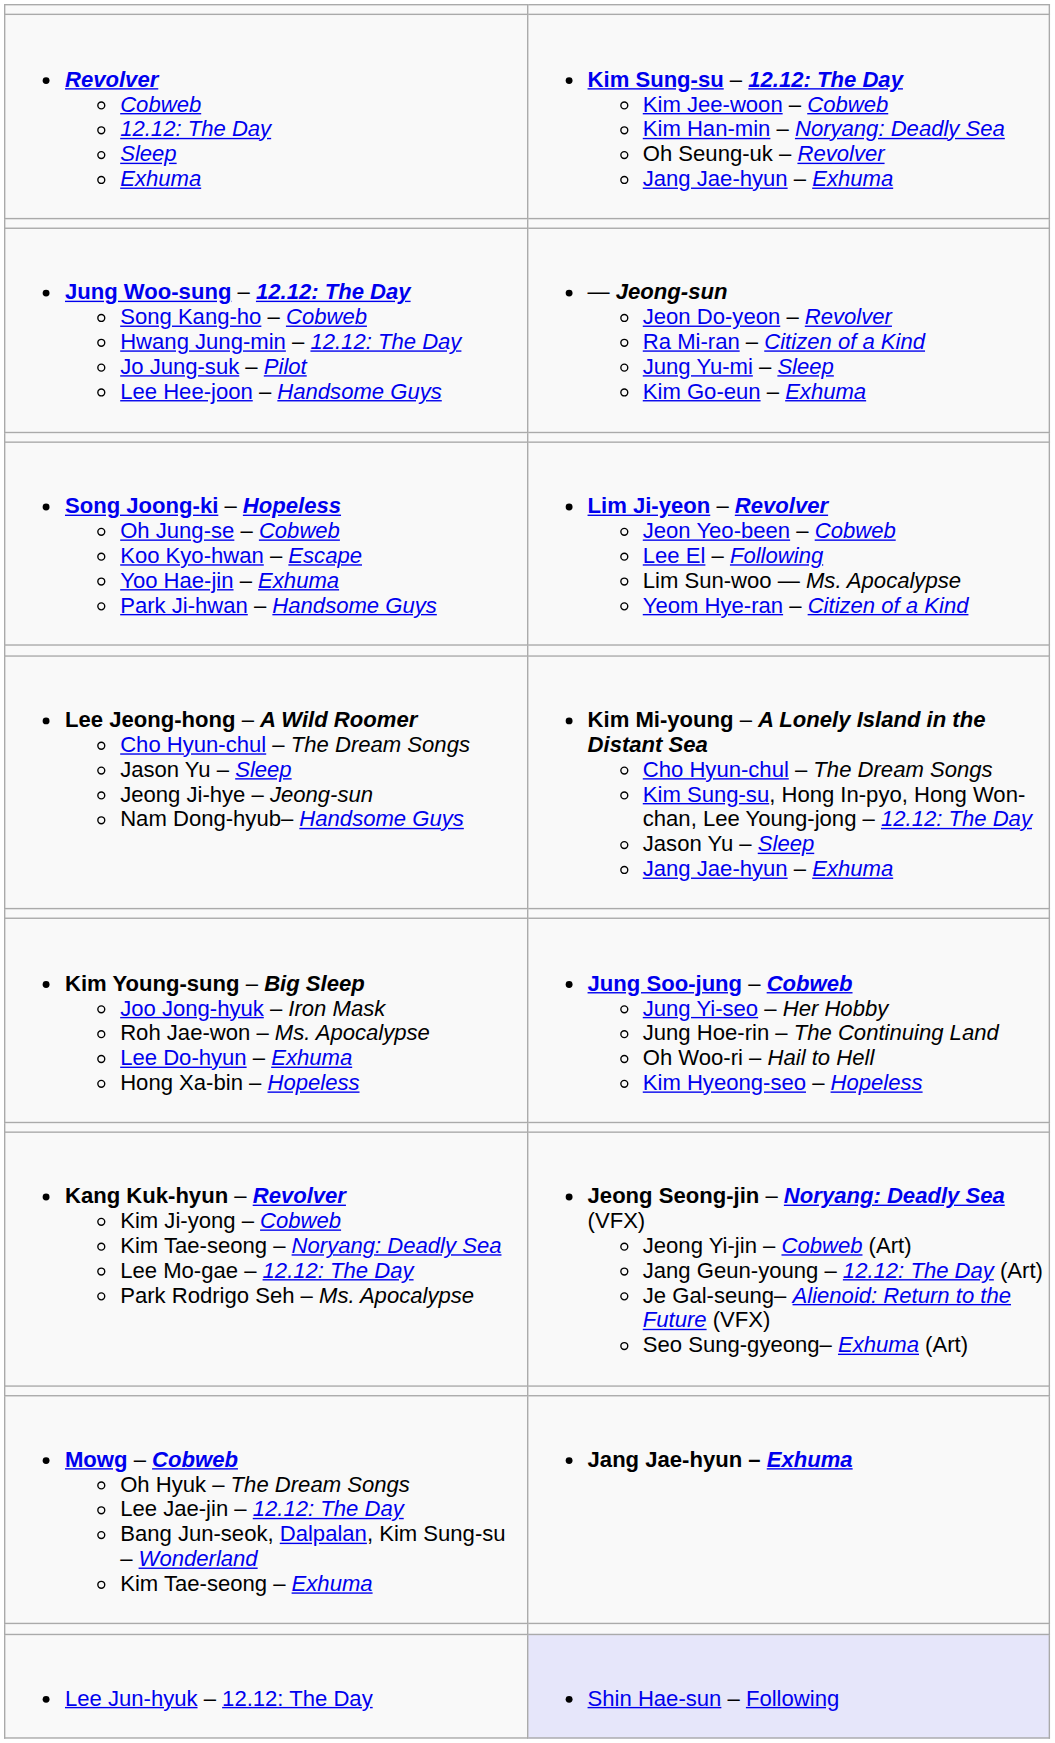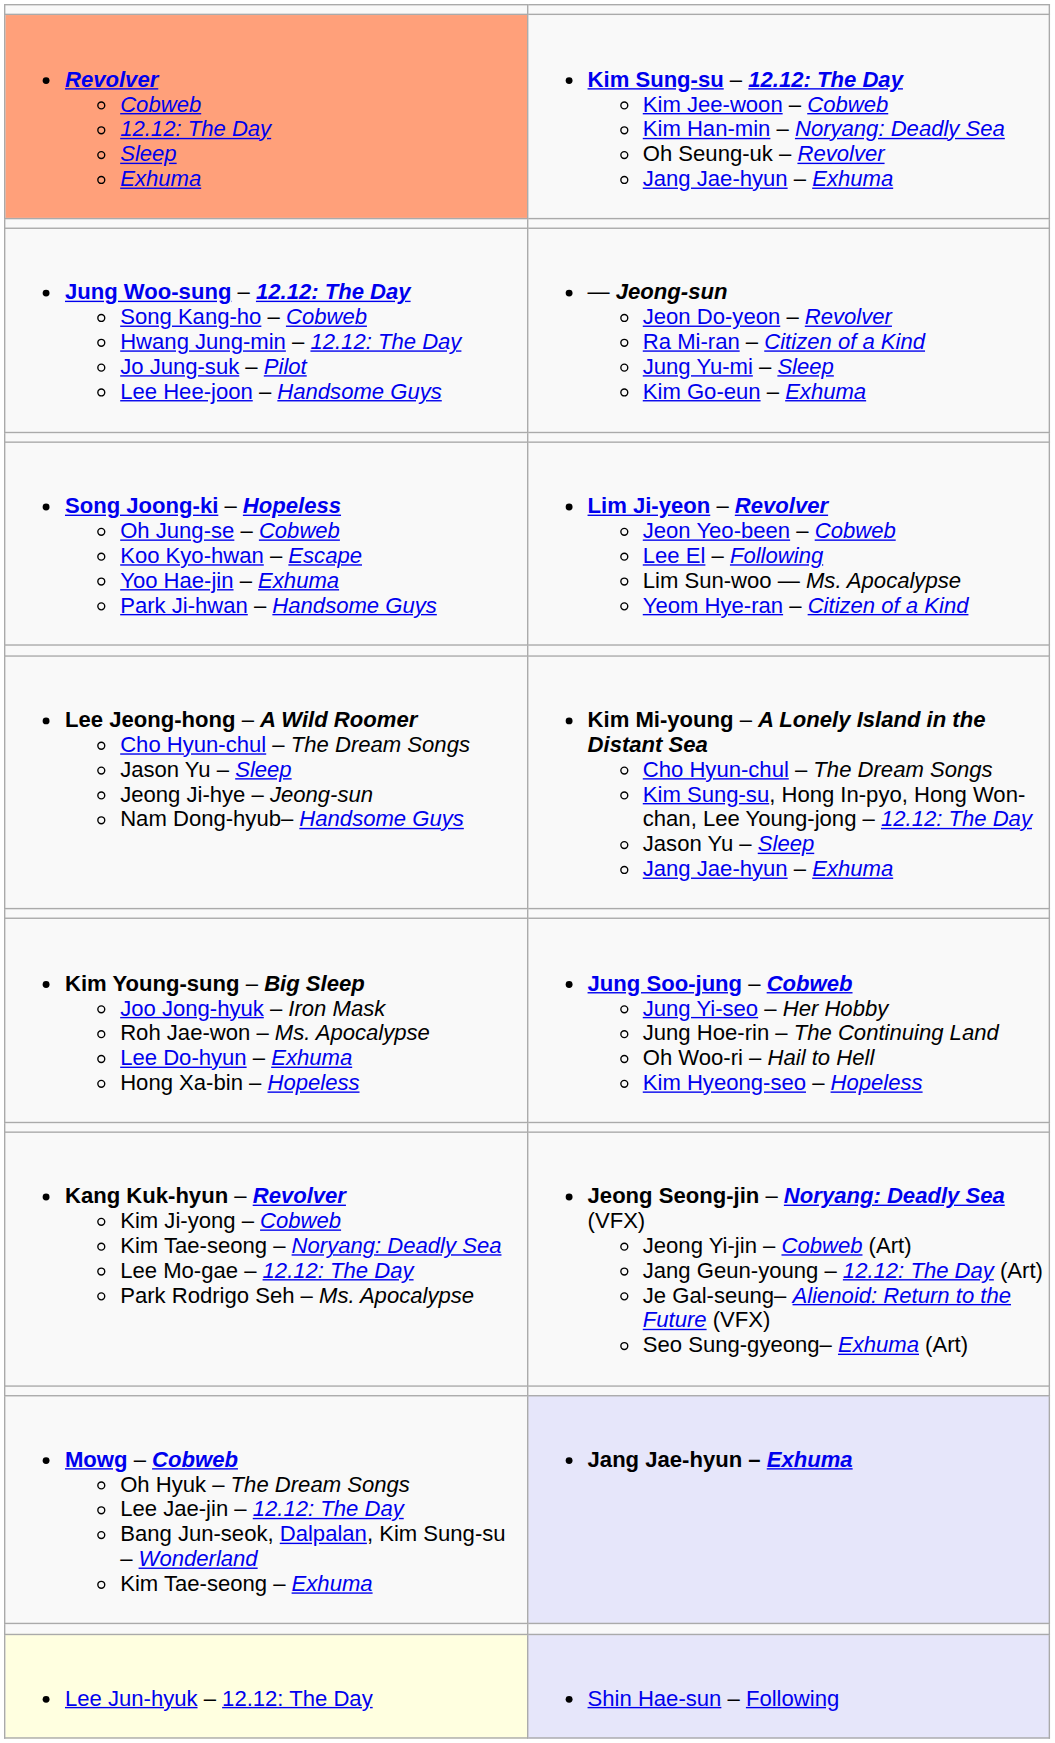(266, 129) no background -> (266, 129) lightsalmon background
(789, 1460) no background -> (789, 1460) lavender background
(266, 1698) no background -> (266, 1698) lightyellow background
